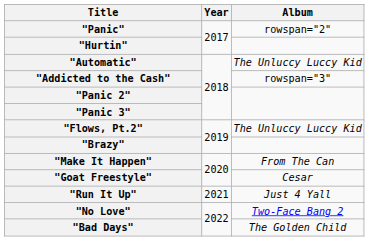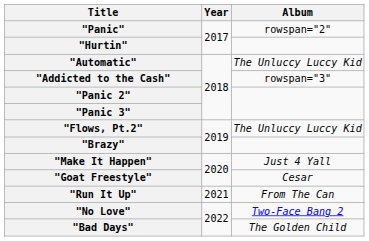(298, 161) From The Can -> (298, 161) Just 4 Yall
(298, 194) Just 4 Yall -> (298, 194) From The Can
